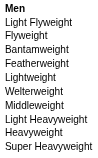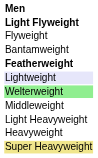(39, 22) normal -> (42, 22) bold
(37, 64) normal -> (39, 64) bold
(30, 78) no background -> (30, 78) lavender background
(34, 91) no background -> (34, 91) lightgreen background
(49, 147) no background -> (49, 147) khaki background
